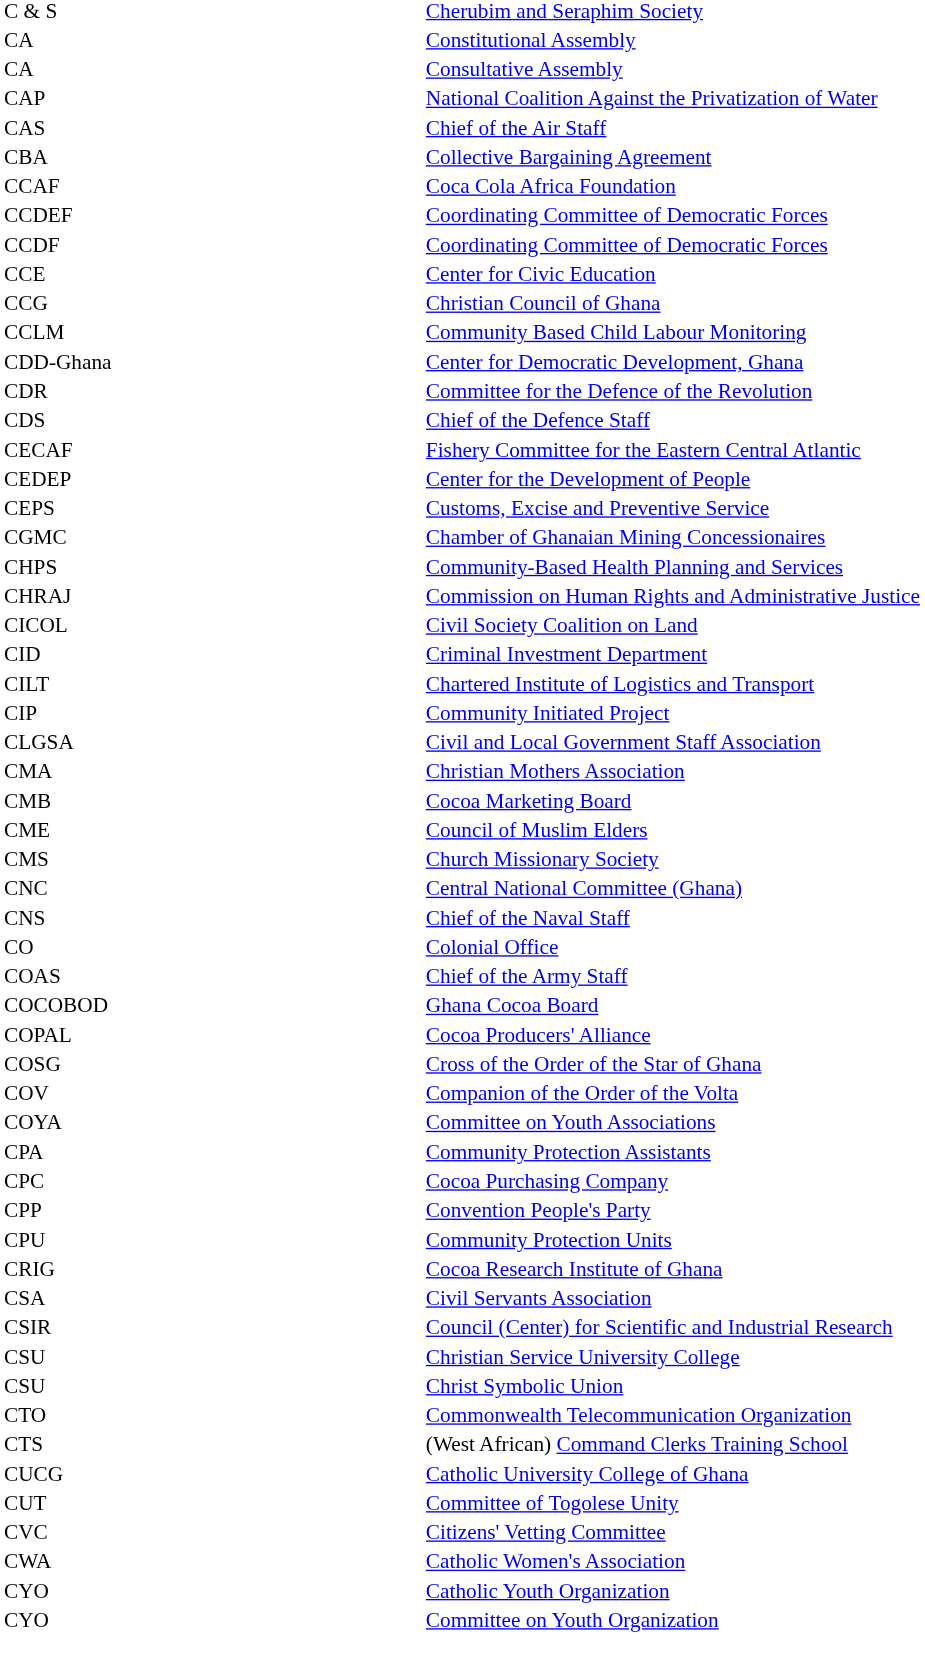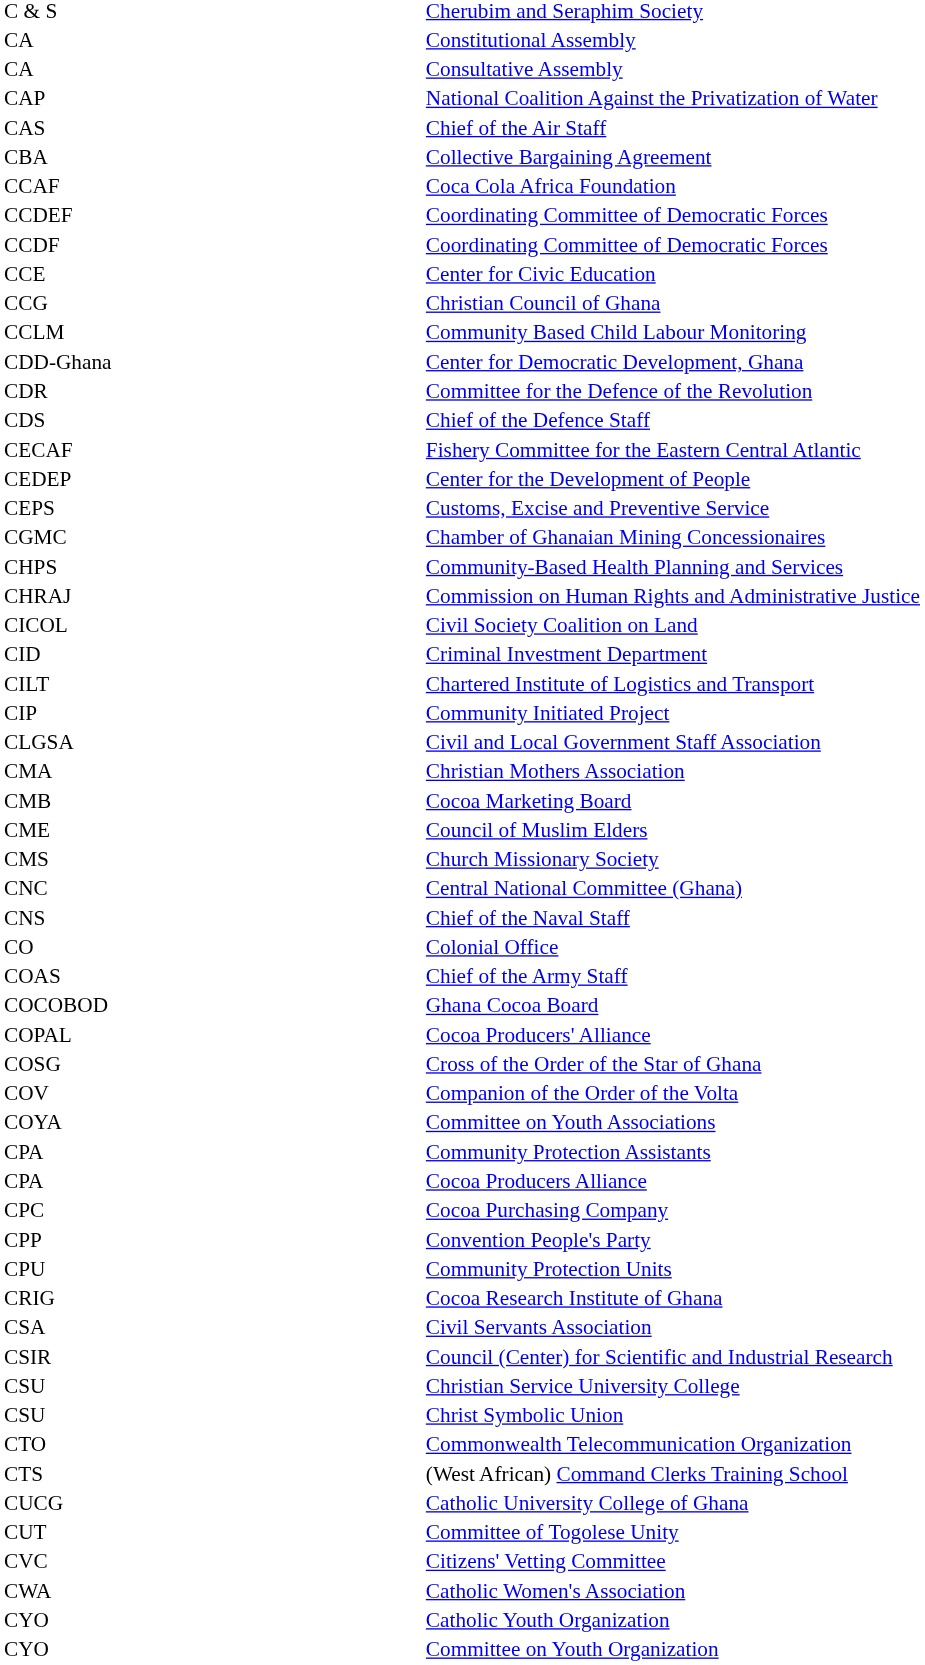+ row: (24, 1181)
